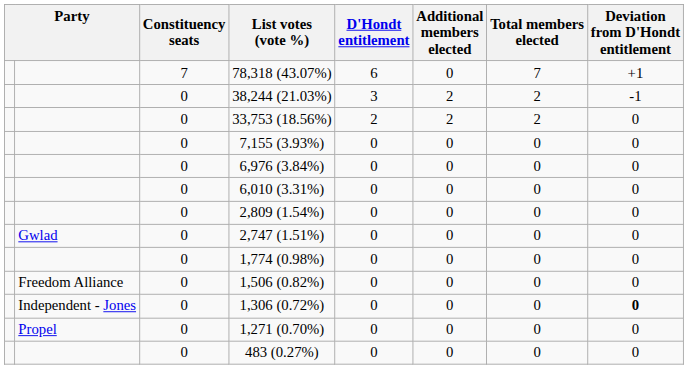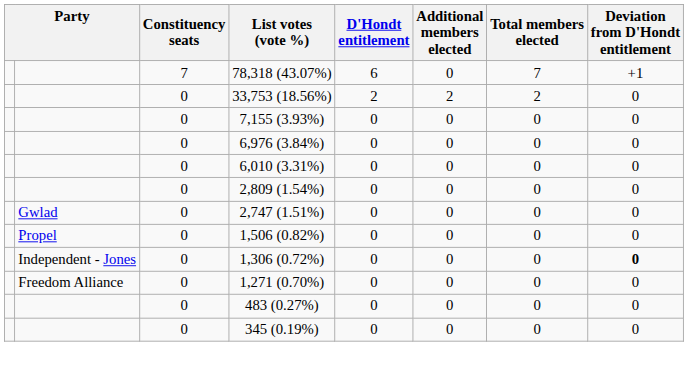- row: (282, 95)
- row: (282, 259)
(71, 282) Freedom Alliance -> (38, 236) Propel
(38, 329) Propel -> (71, 282) Freedom Alliance
+ row: (282, 329)
